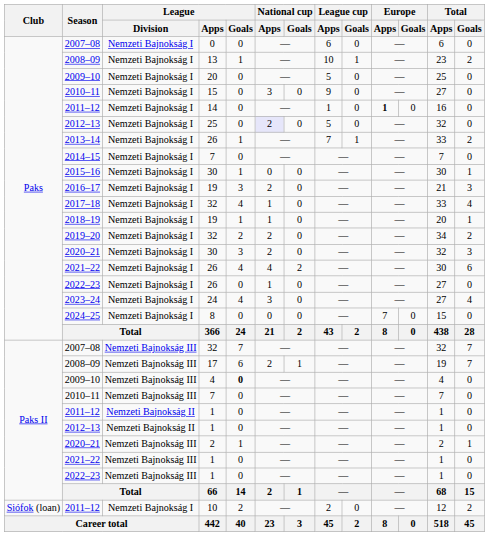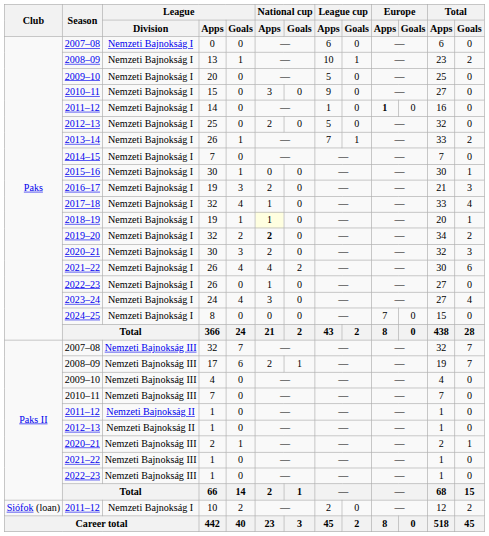(270, 124) lavender background -> (270, 124) no background
(270, 220) no background -> (270, 220) lightyellow background
(270, 236) normal -> (270, 236) bold
(241, 380) bold -> (241, 380) normal
